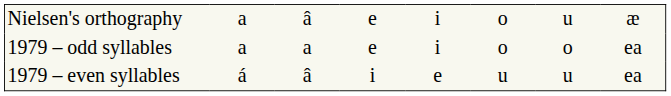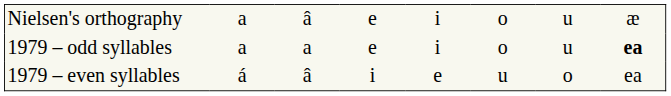(568, 47) o -> (568, 47) u
(633, 47) normal -> (633, 47) bold
(568, 76) u -> (568, 76) o
